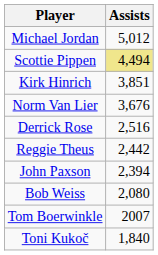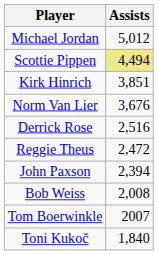(134, 149) 2,442 -> (134, 149) 2,472
(134, 194) 2,080 -> (134, 194) 2,008
